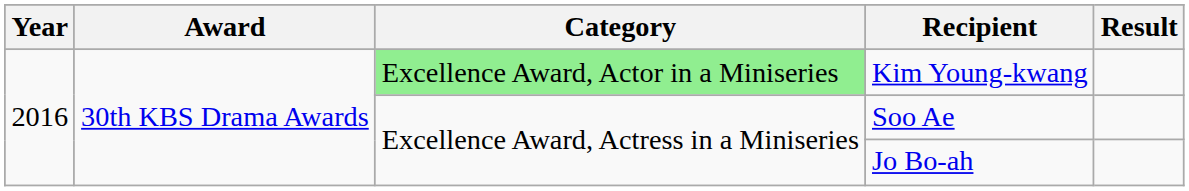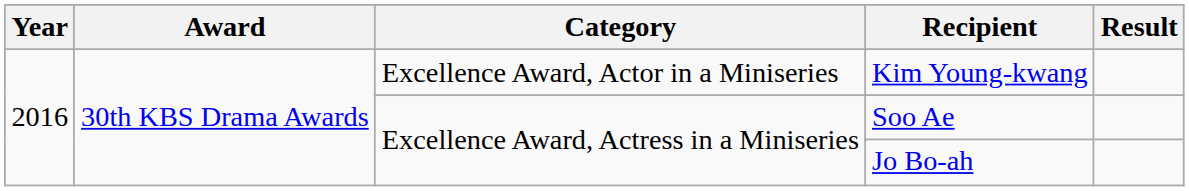(610, 71) lightgreen background -> (610, 71) no background
